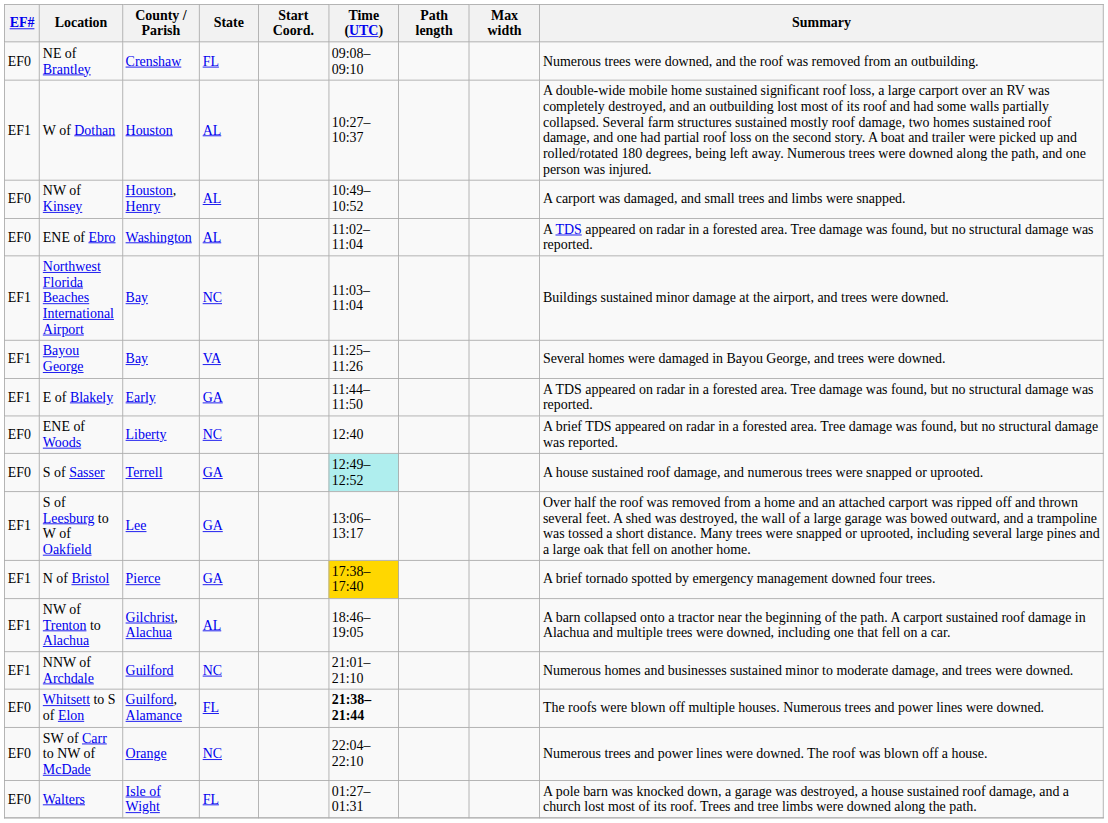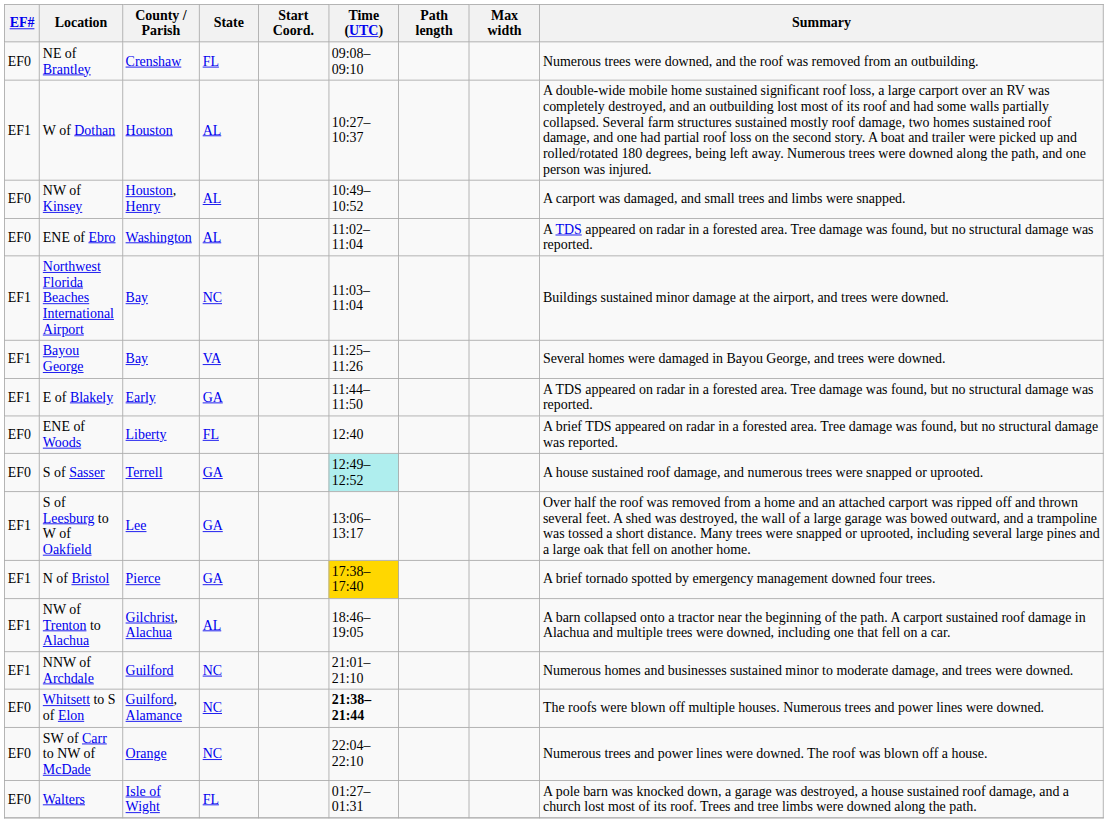(212, 434) NC -> (211, 434) FL
(211, 708) FL -> (212, 708) NC
